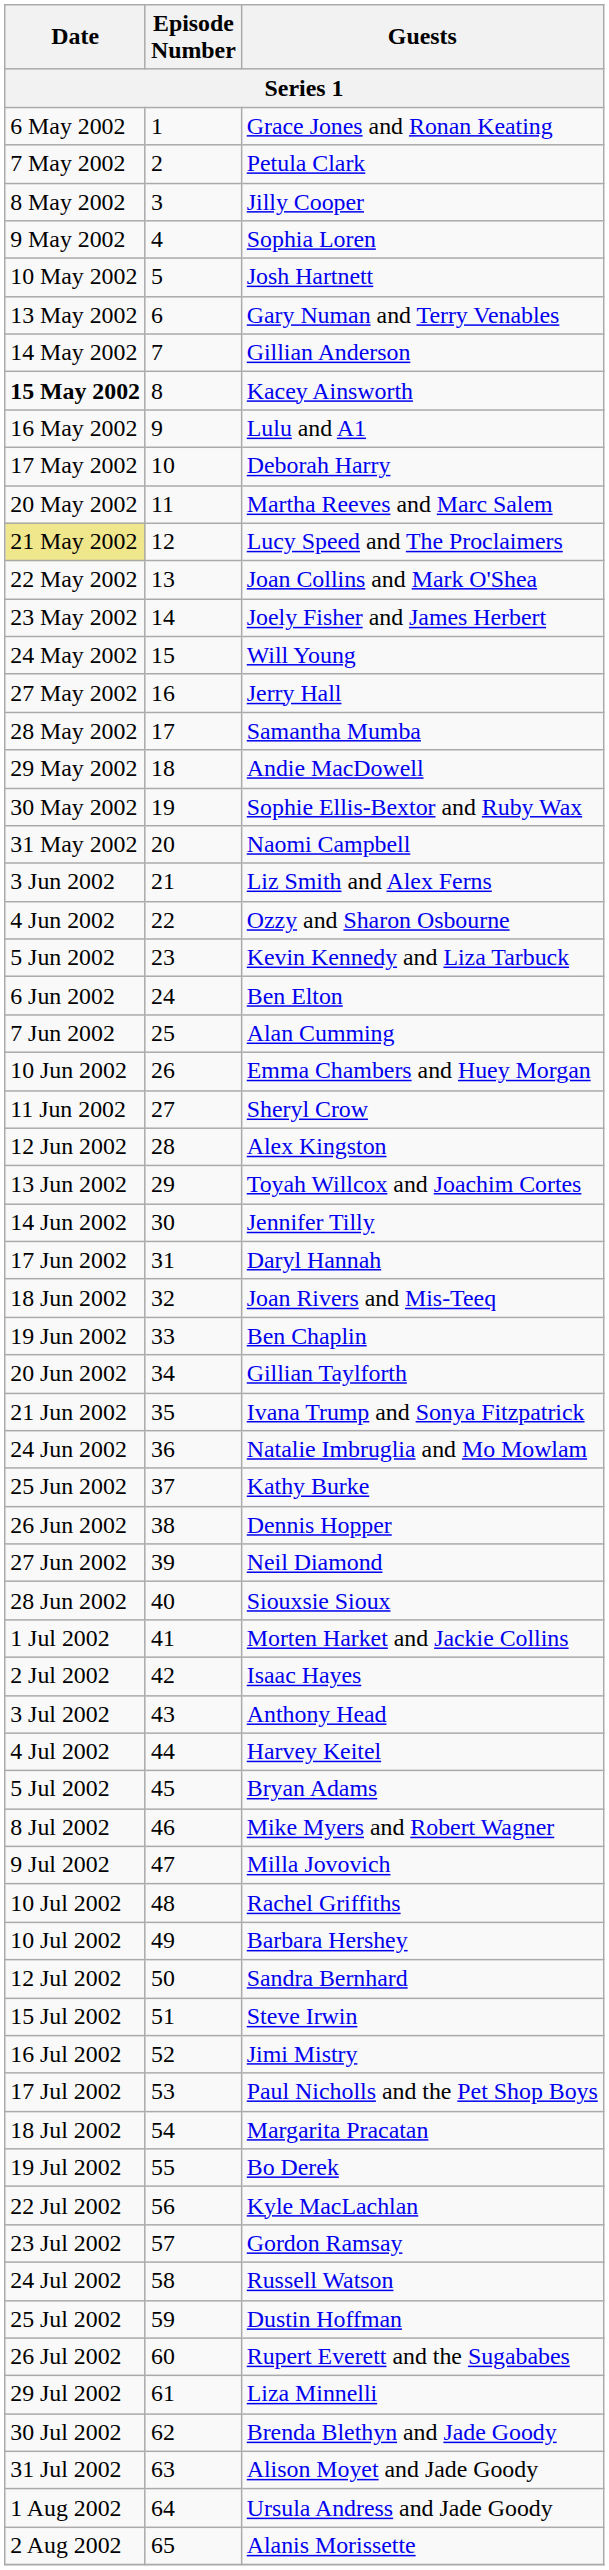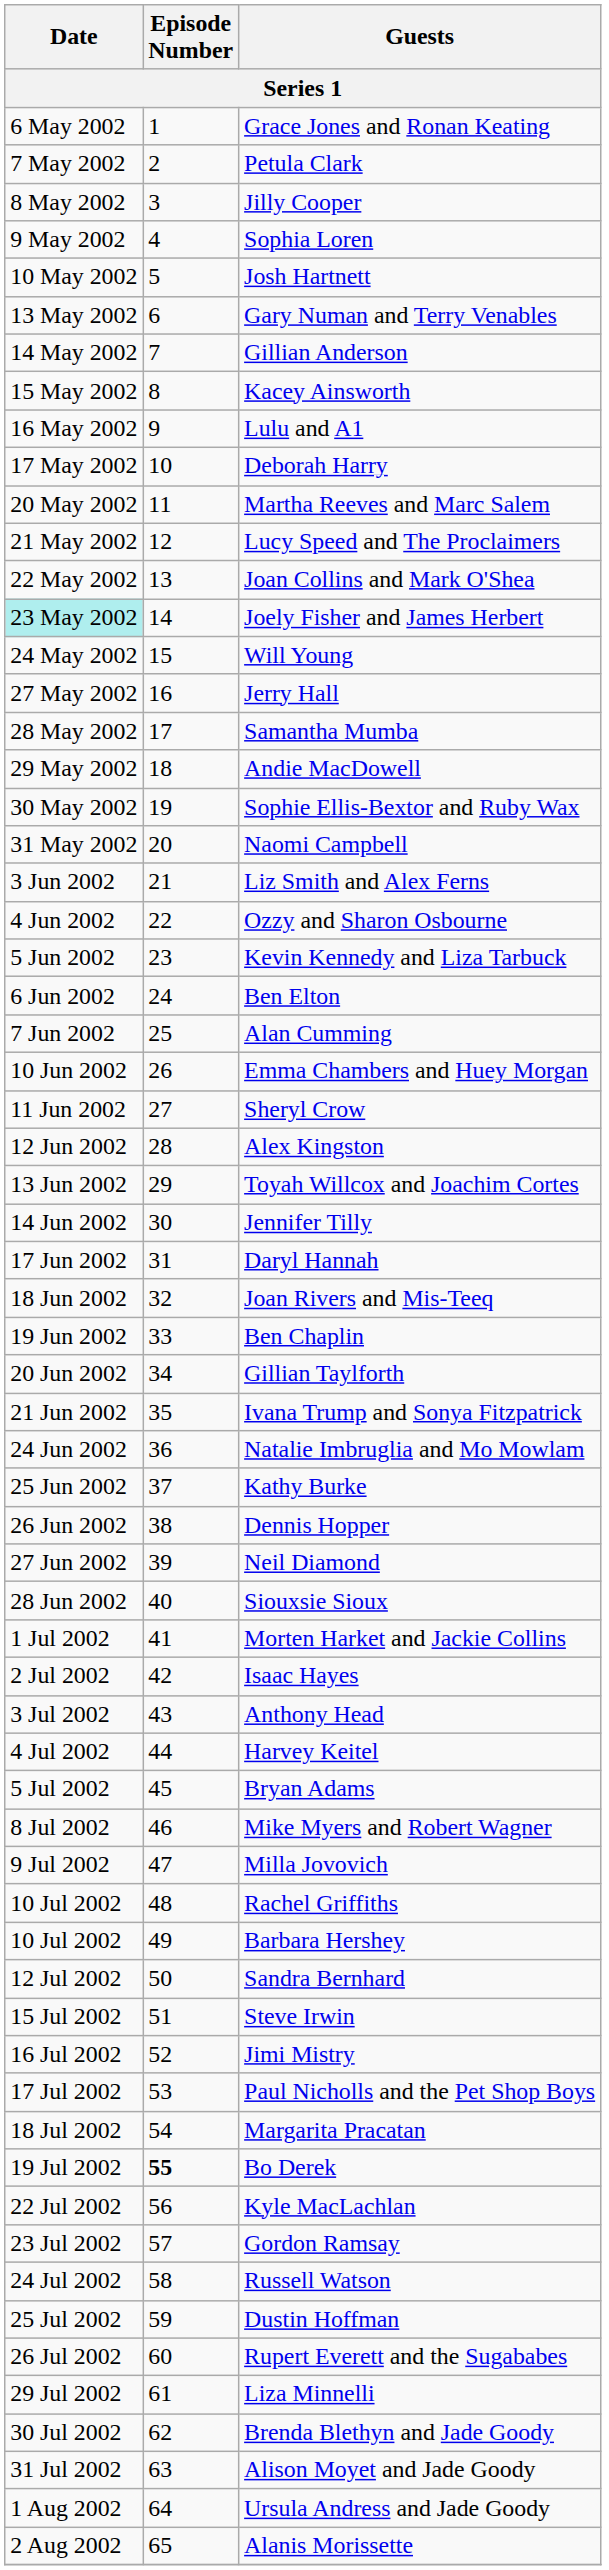(75, 390) bold -> (74, 390) normal
(74, 541) khaki background -> (74, 541) no background
(74, 617) no background -> (74, 617) paleturquoise background
(163, 2167) normal -> (160, 2167) bold
